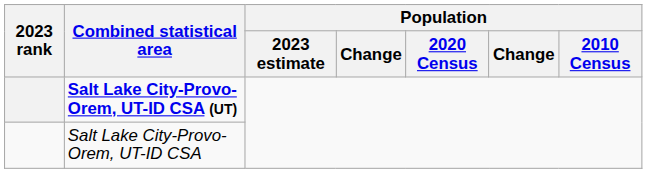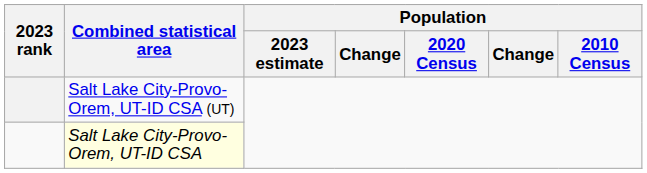(152, 99) bold -> (151, 99) normal
(147, 145) no background -> (148, 145) lightyellow background
